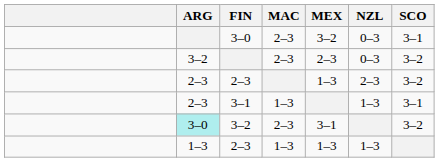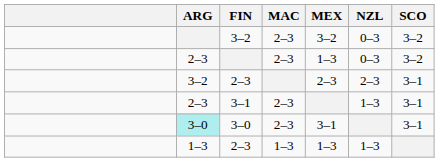(241, 37) 3–0 -> (241, 37) 3–2
(413, 37) 3–1 -> (413, 37) 3–2
(198, 59) 3–2 -> (198, 59) 2–3
(327, 59) 2–3 -> (327, 59) 1–3
(198, 81) 2–3 -> (198, 81) 3–2
(327, 81) 1–3 -> (327, 81) 2–3
(413, 81) 3–2 -> (413, 81) 3–1
(284, 103) 1–3 -> (284, 103) 2–3
(241, 125) 3–2 -> (241, 125) 3–0
(413, 125) 3–2 -> (413, 125) 3–1
